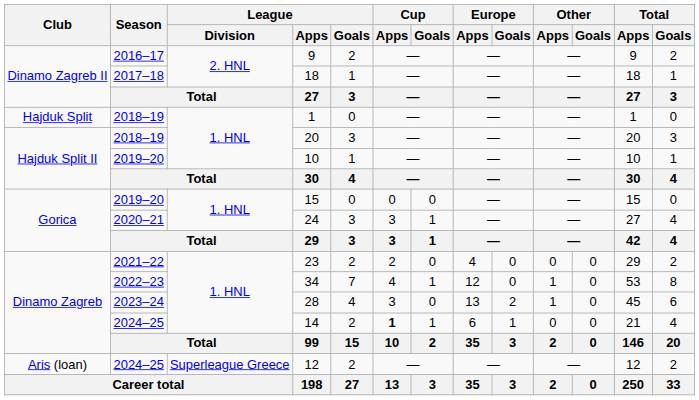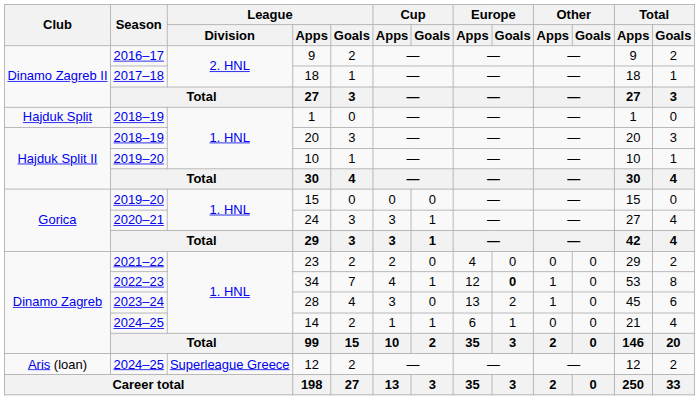(513, 281) normal -> (513, 281) bold
(392, 323) bold -> (392, 323) normal
